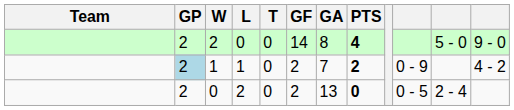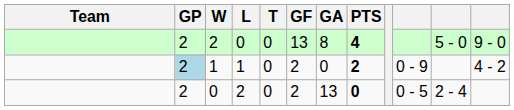(299, 42) 14 -> (299, 42) 13
(324, 67) 7 -> (324, 67) 0
